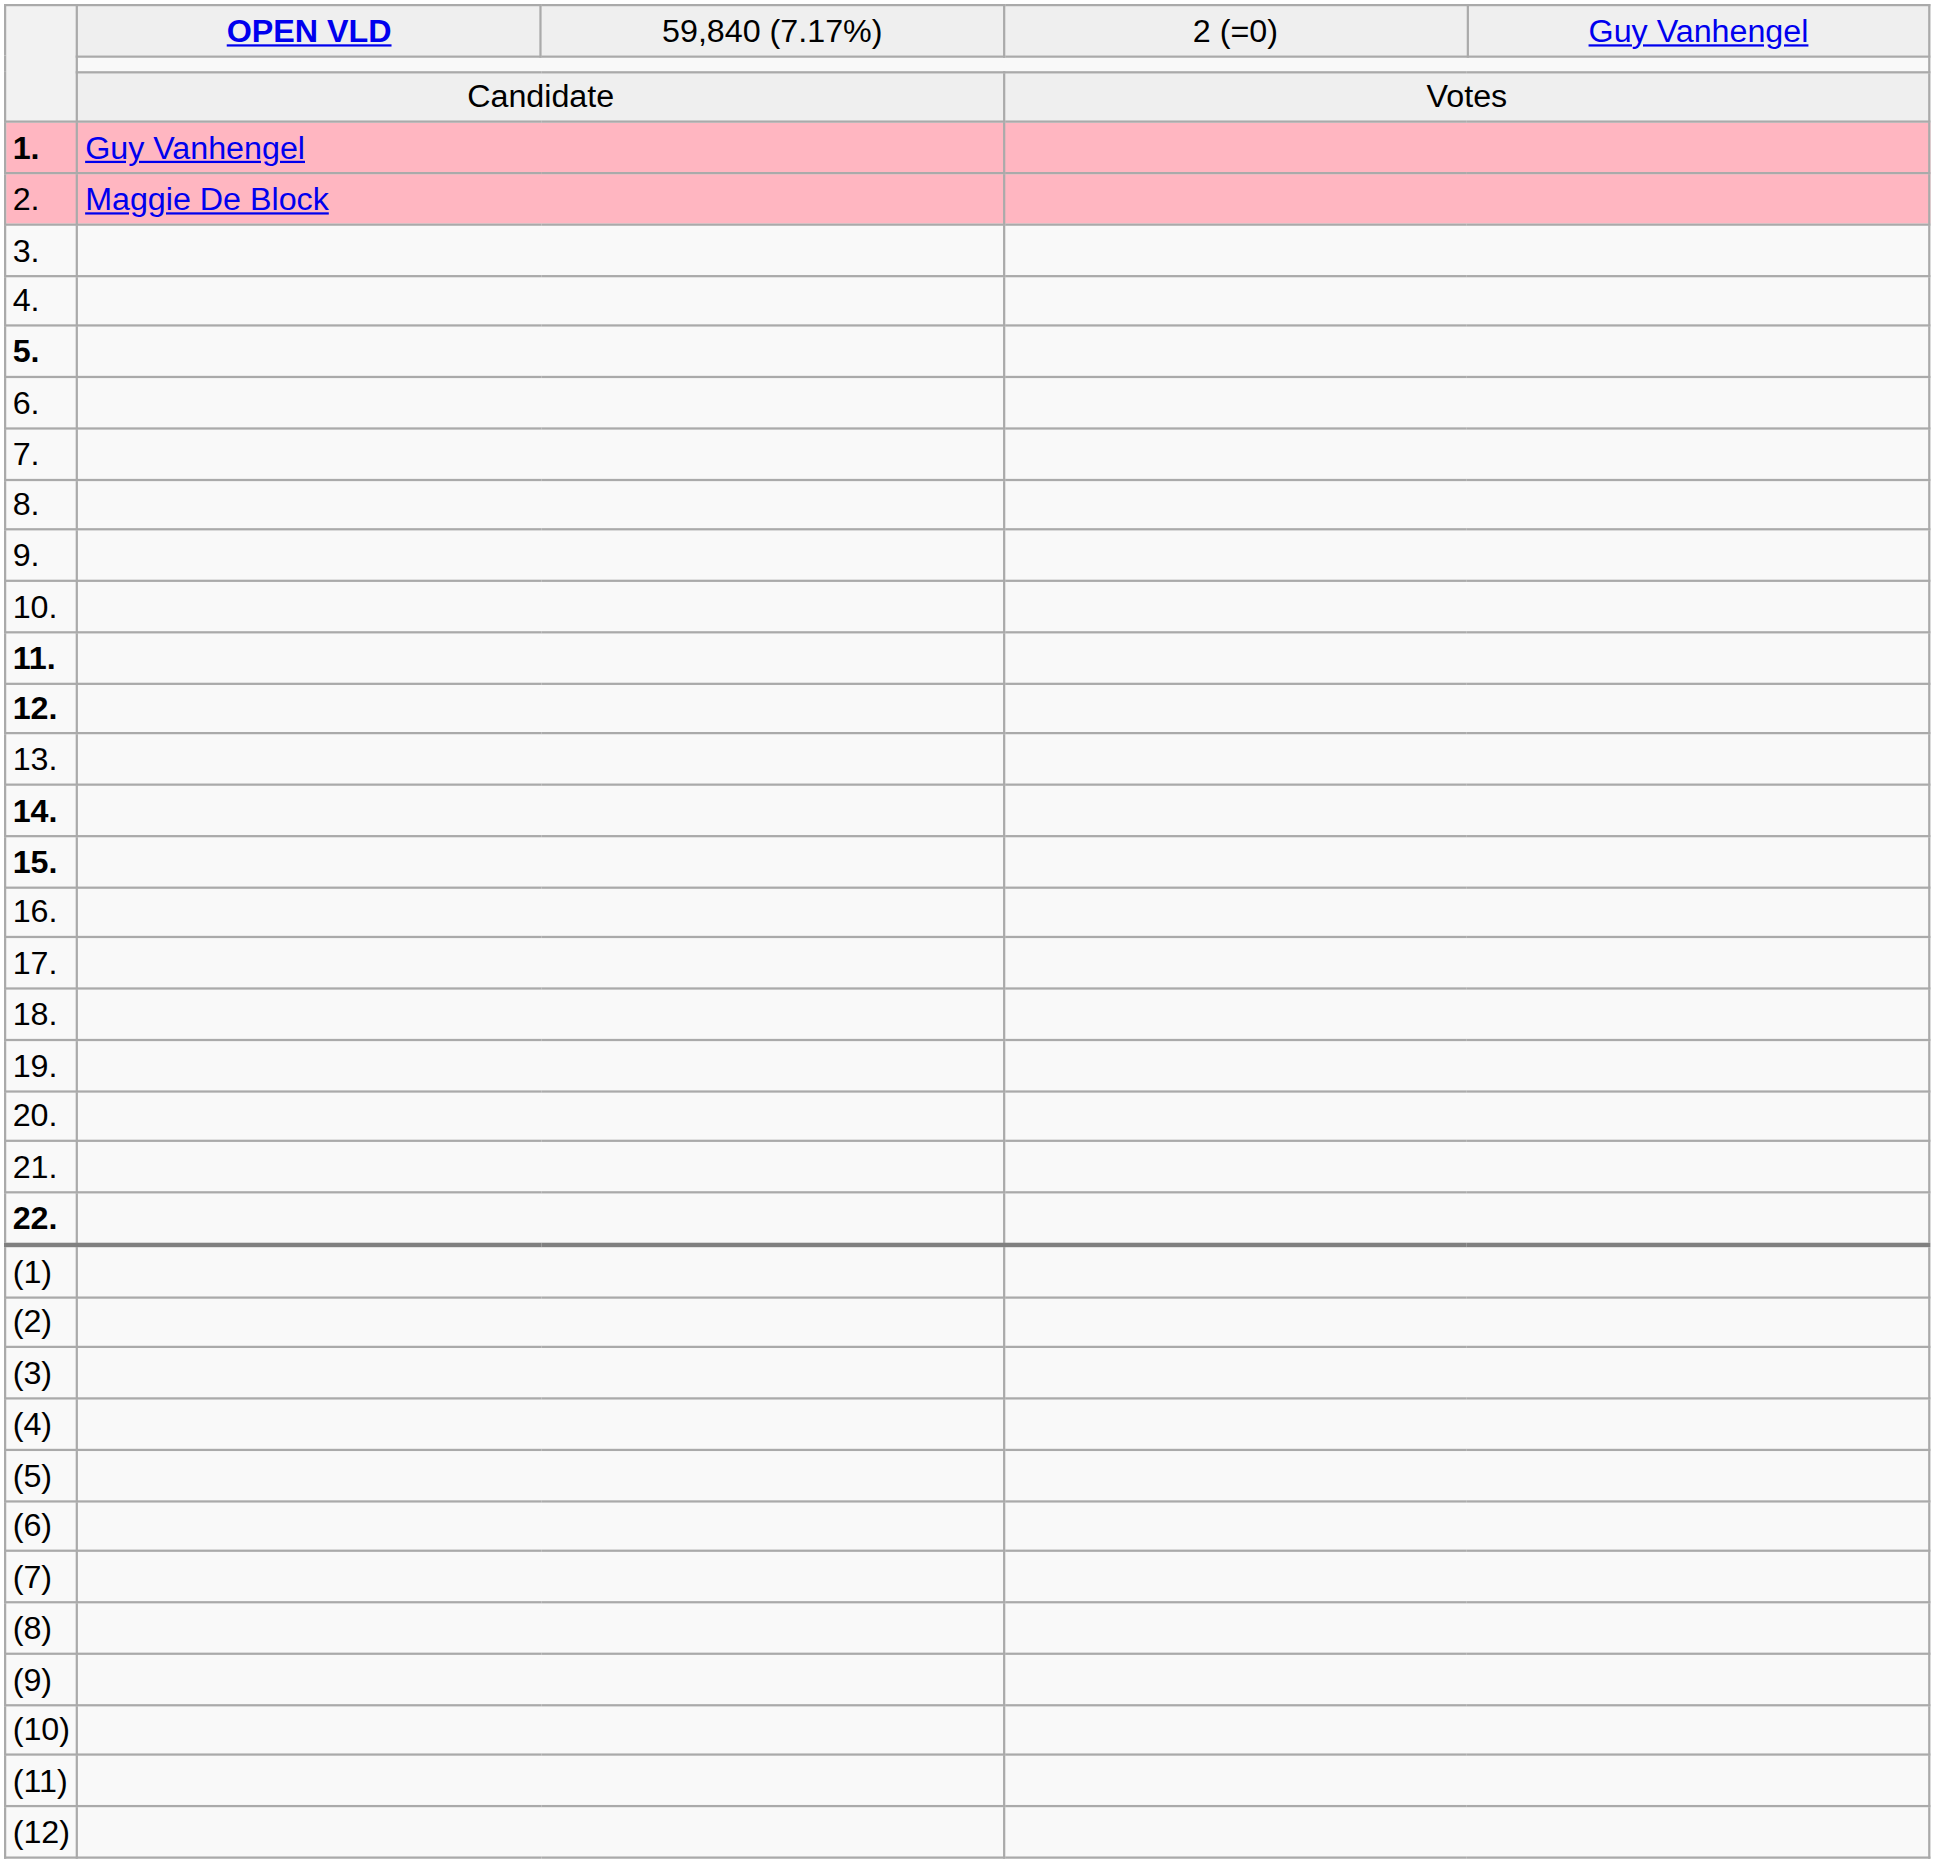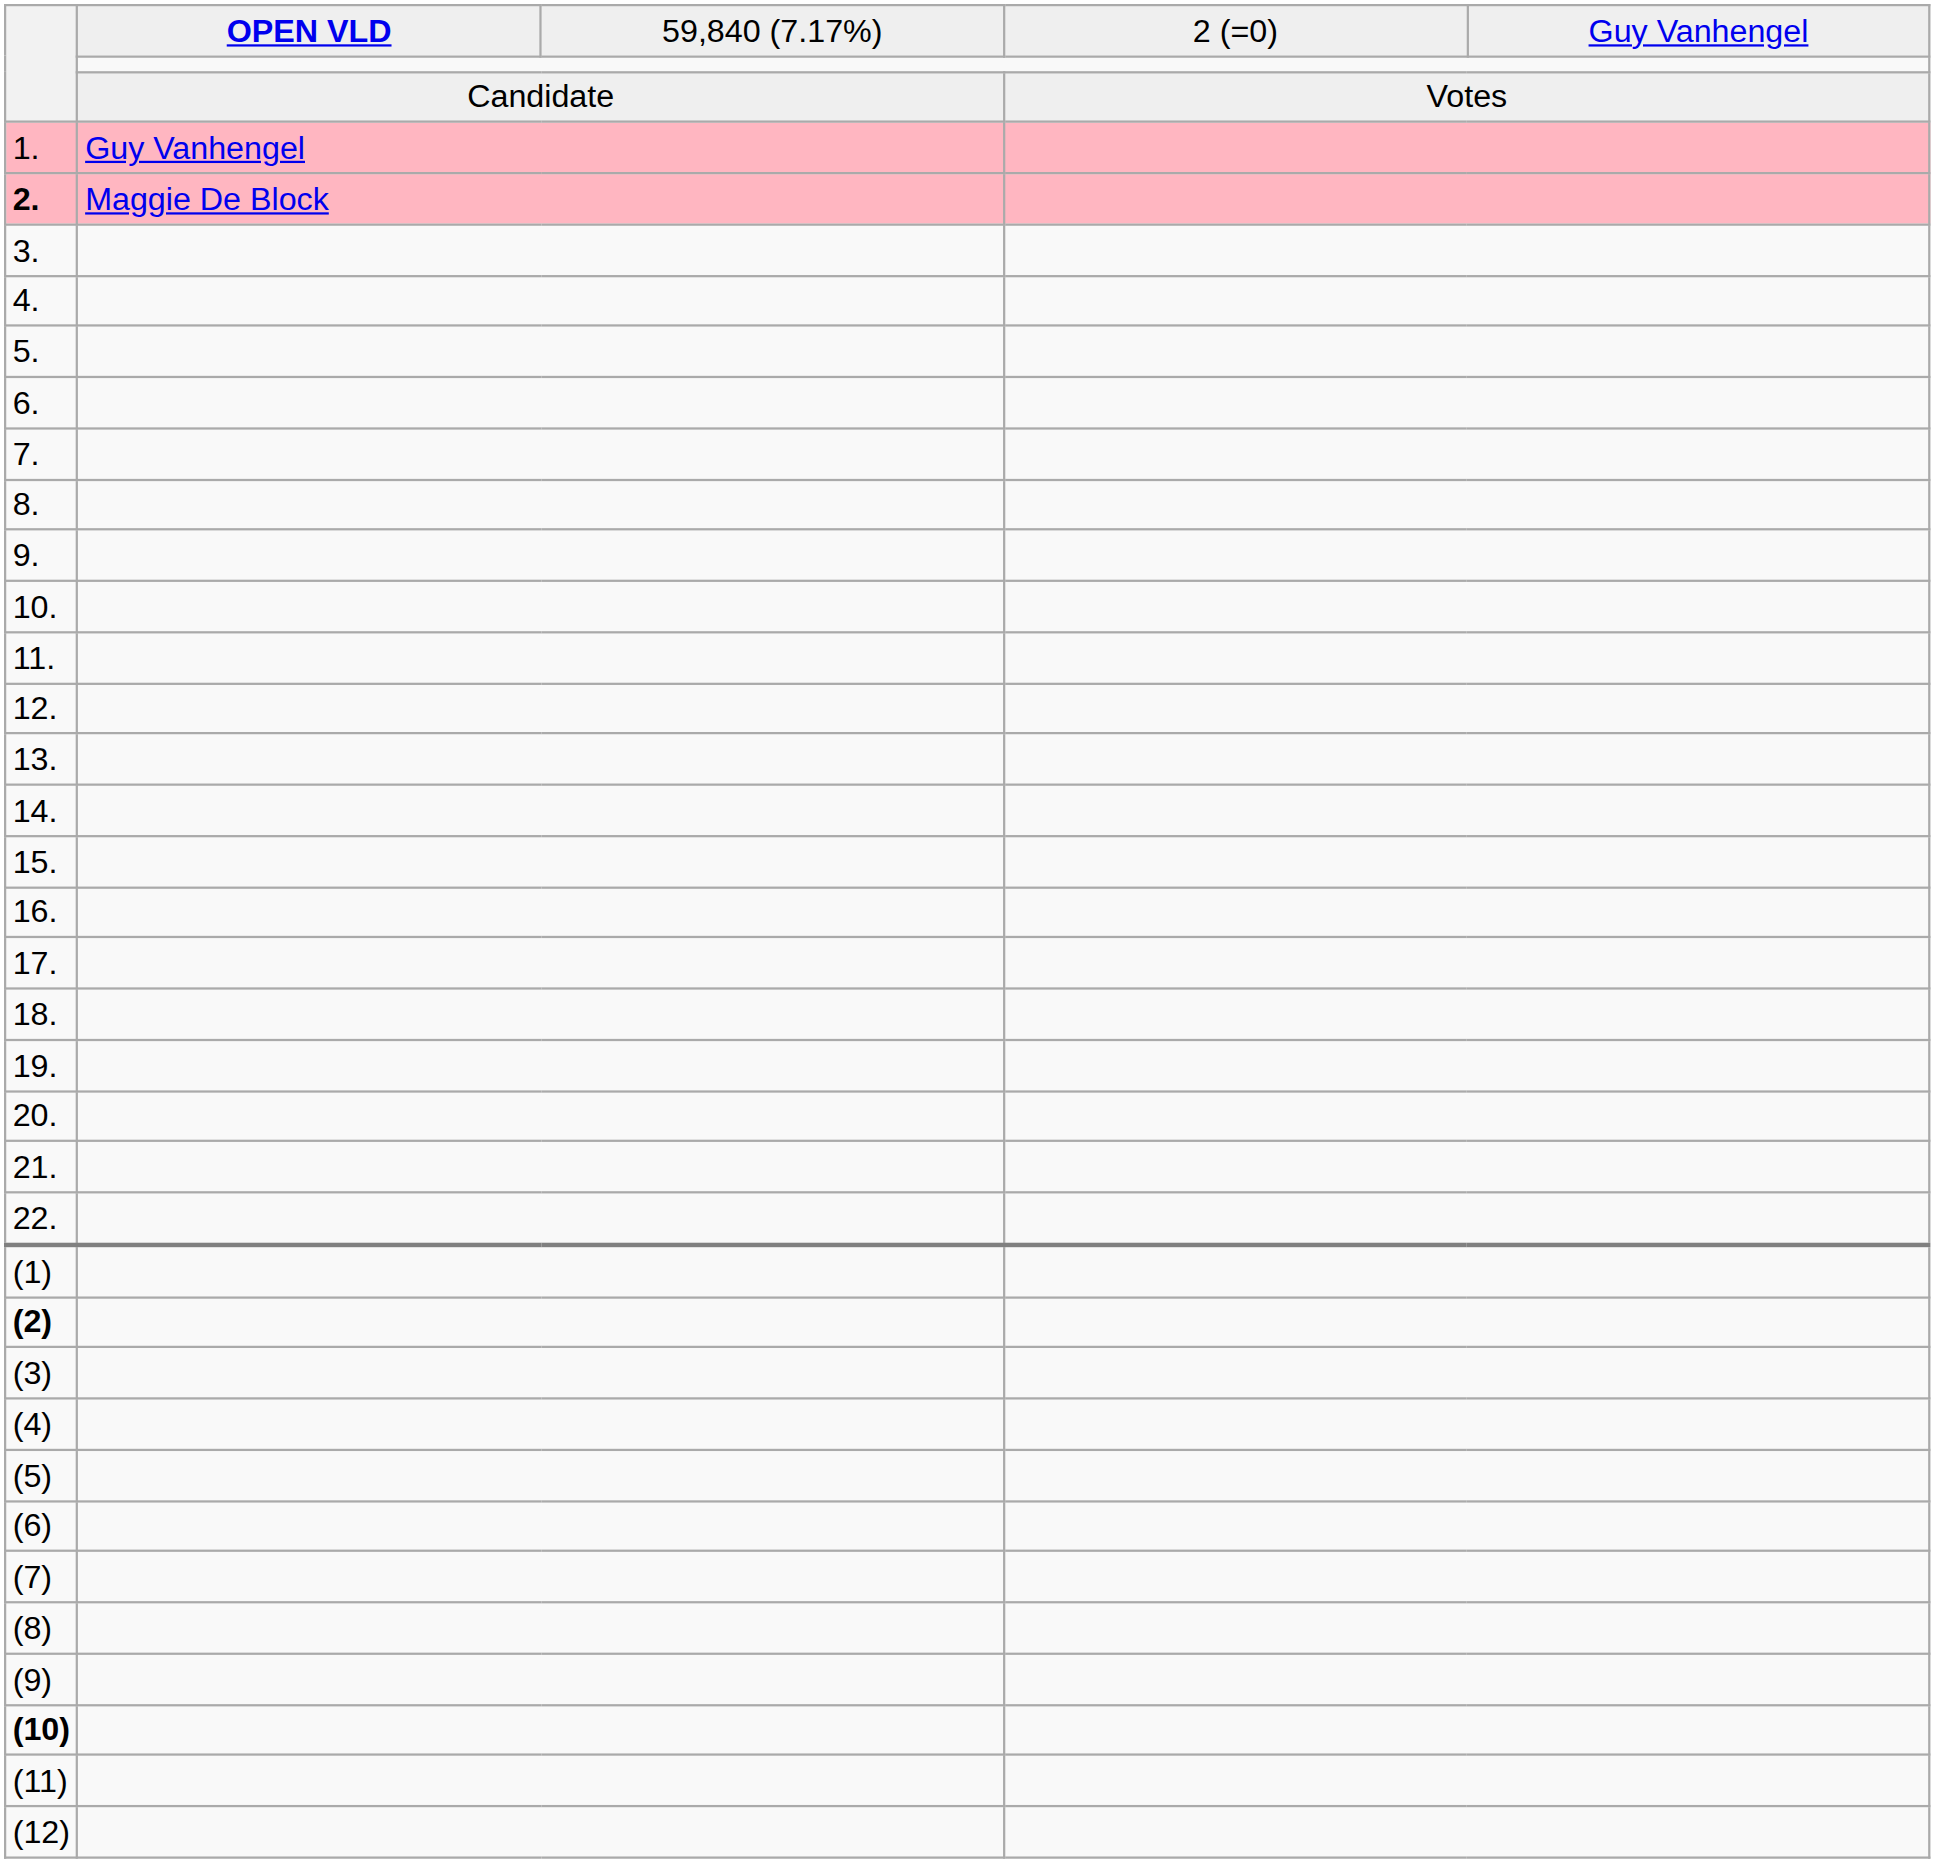(26, 148) bold -> (26, 148) normal
(26, 199) normal -> (26, 199) bold
(26, 352) bold -> (26, 352) normal
(34, 658) bold -> (34, 658) normal
(35, 709) bold -> (35, 709) normal
(35, 811) bold -> (35, 811) normal
(35, 861) bold -> (35, 861) normal
(35, 1218) bold -> (35, 1218) normal
(32, 1322) normal -> (32, 1322) bold
(41, 1730) normal -> (41, 1730) bold
